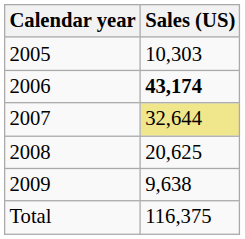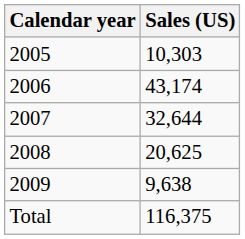(174, 86) bold -> (174, 86) normal
(174, 119) khaki background -> (174, 119) no background
